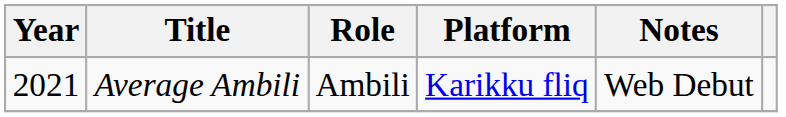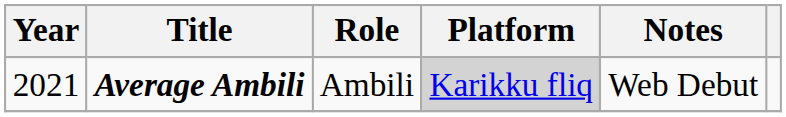(197, 83) normal -> (200, 83) bold
(507, 83) no background -> (511, 83) lightgrey background
